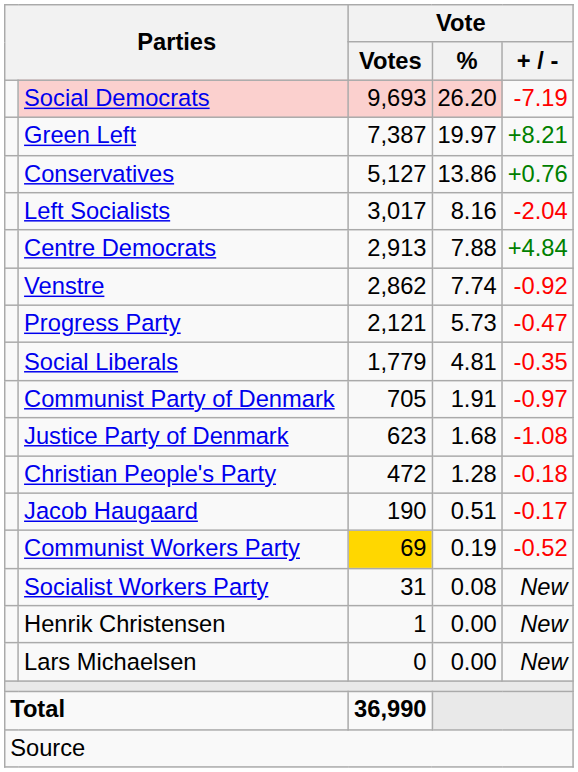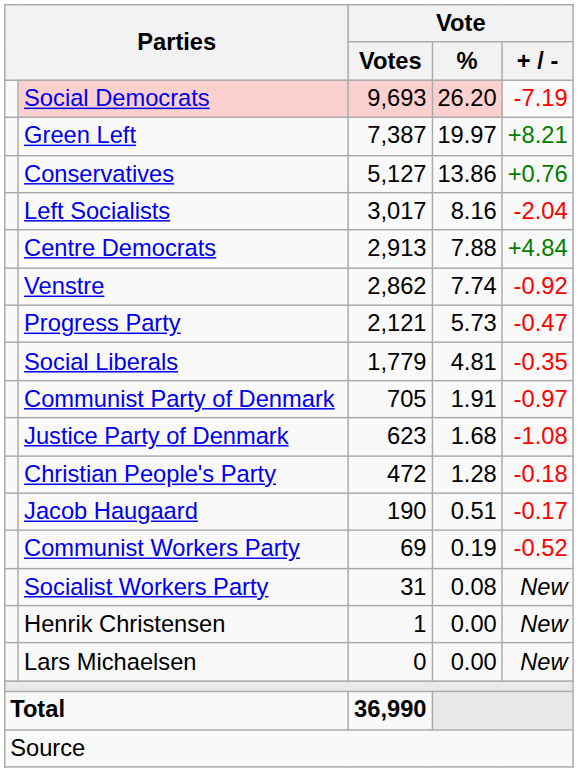(413, 549) gold background -> (413, 549) no background
